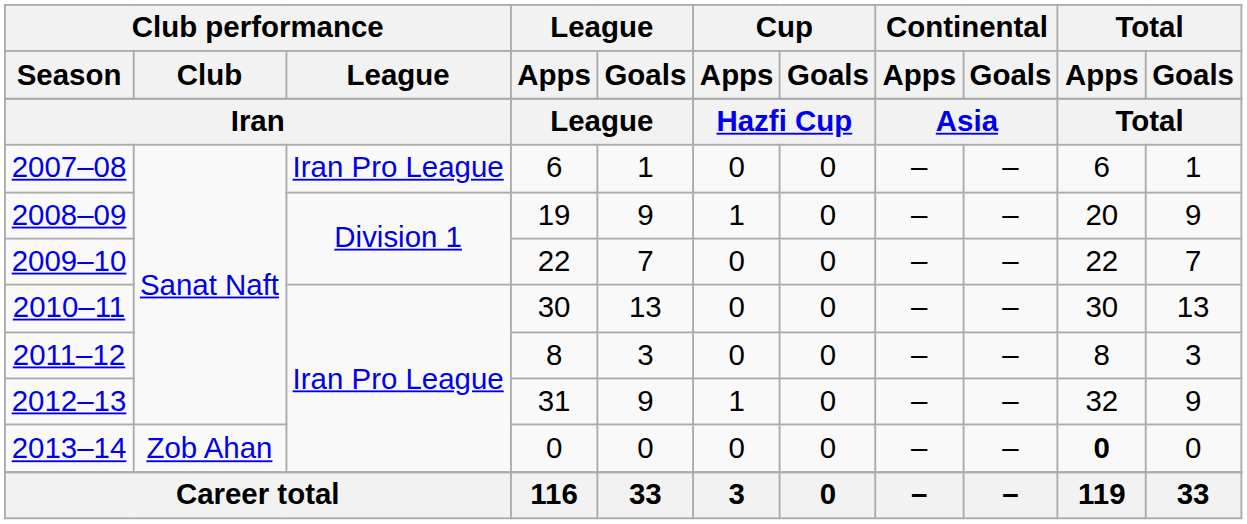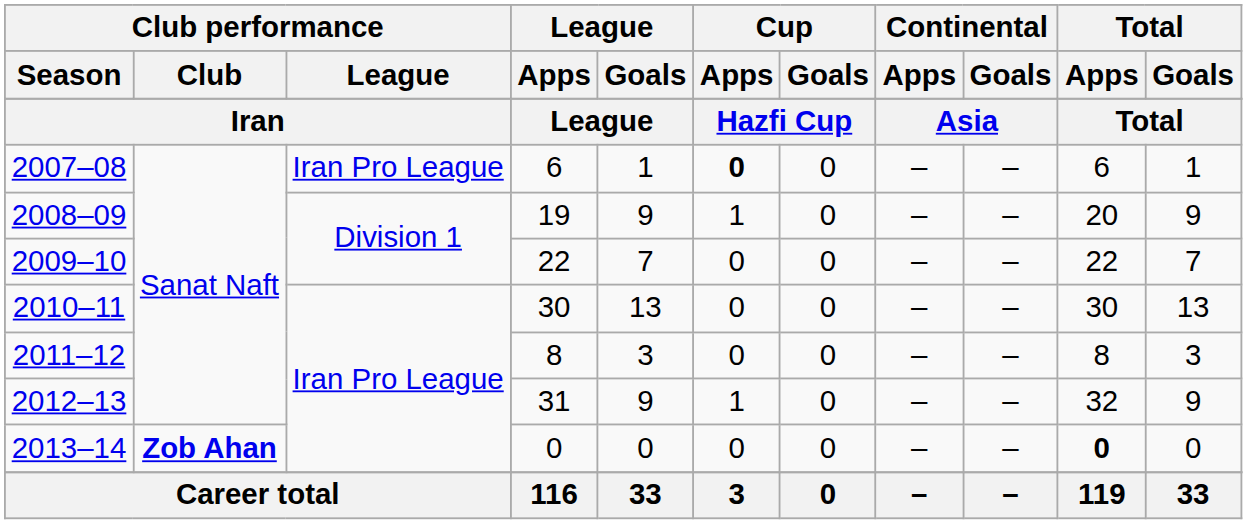(737, 167) normal -> (737, 167) bold
(209, 448) normal -> (209, 448) bold
